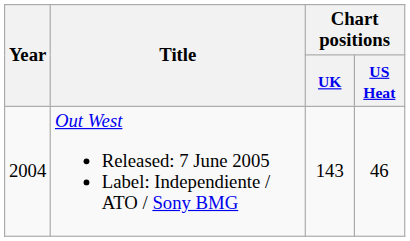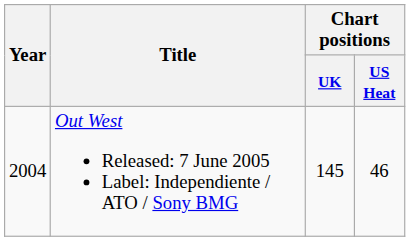(330, 171) 143 -> (330, 171) 145
